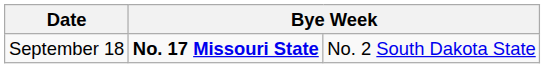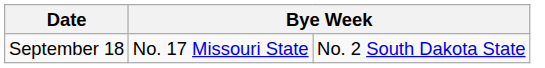(226, 48) bold -> (221, 48) normal
